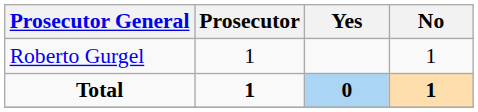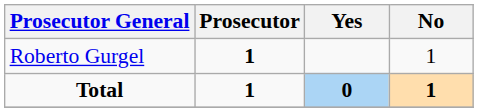(250, 55) normal -> (250, 55) bold
